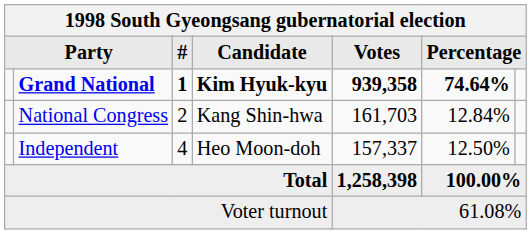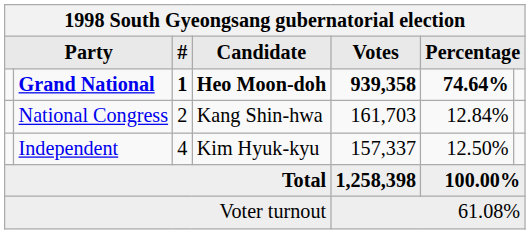(262, 84) Kim Hyuk-kyu -> (261, 84) Heo Moon-doh
(259, 148) Heo Moon-doh -> (258, 148) Kim Hyuk-kyu
